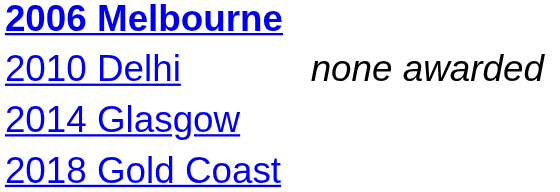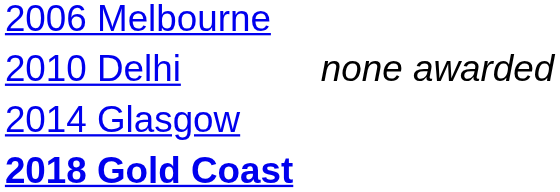(144, 18) bold -> (138, 18) normal
(143, 170) normal -> (149, 170) bold
